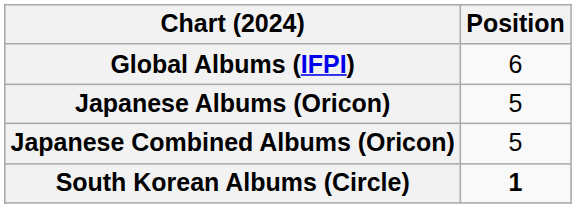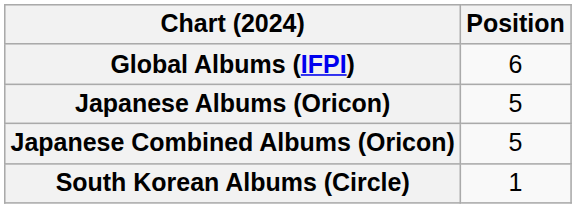(516, 182) bold -> (516, 182) normal
